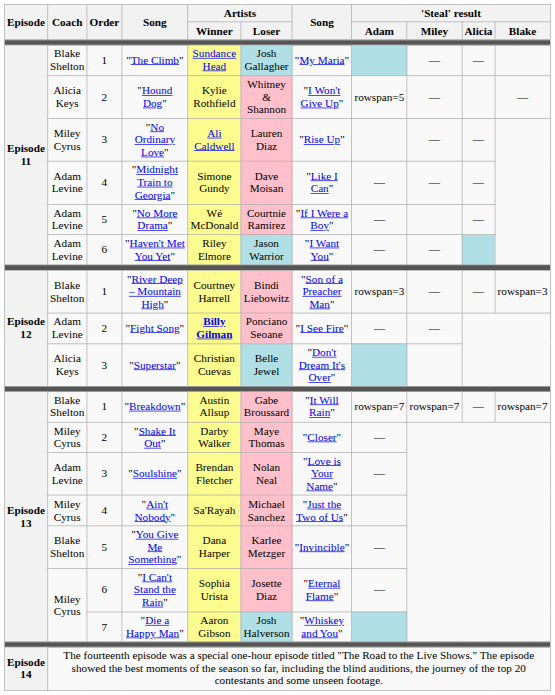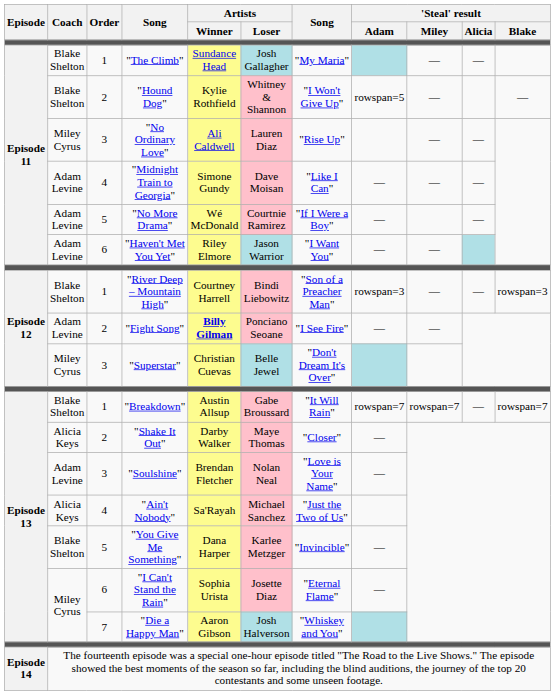(67, 97) Alicia Keys -> (67, 97) Blake Shelton
(67, 365) Alicia Keys -> (67, 365) Miley Cyrus
(67, 437) Miley Cyrus -> (67, 437) Alicia Keys
(67, 510) Miley Cyrus -> (67, 510) Alicia Keys
